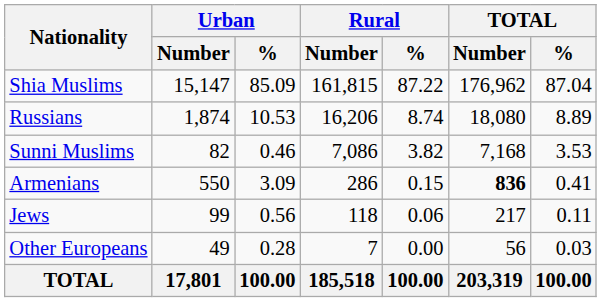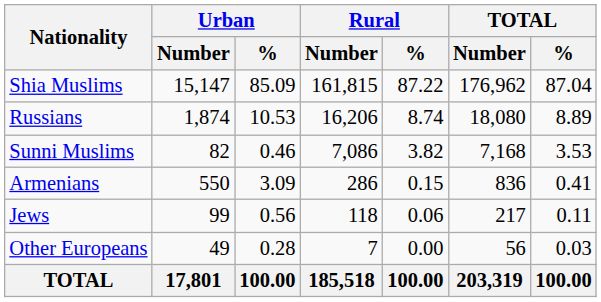(510, 183) bold -> (510, 183) normal
